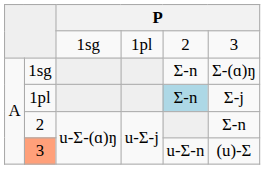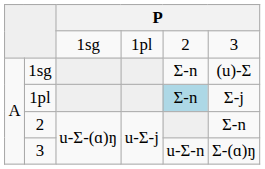(234, 71) Σ-(ɑ)ŋ -> (234, 71) (u)-Σ
(40, 151) lightsalmon background -> (40, 151) no background
(234, 151) (u)-Σ -> (234, 151) Σ-(ɑ)ŋ
